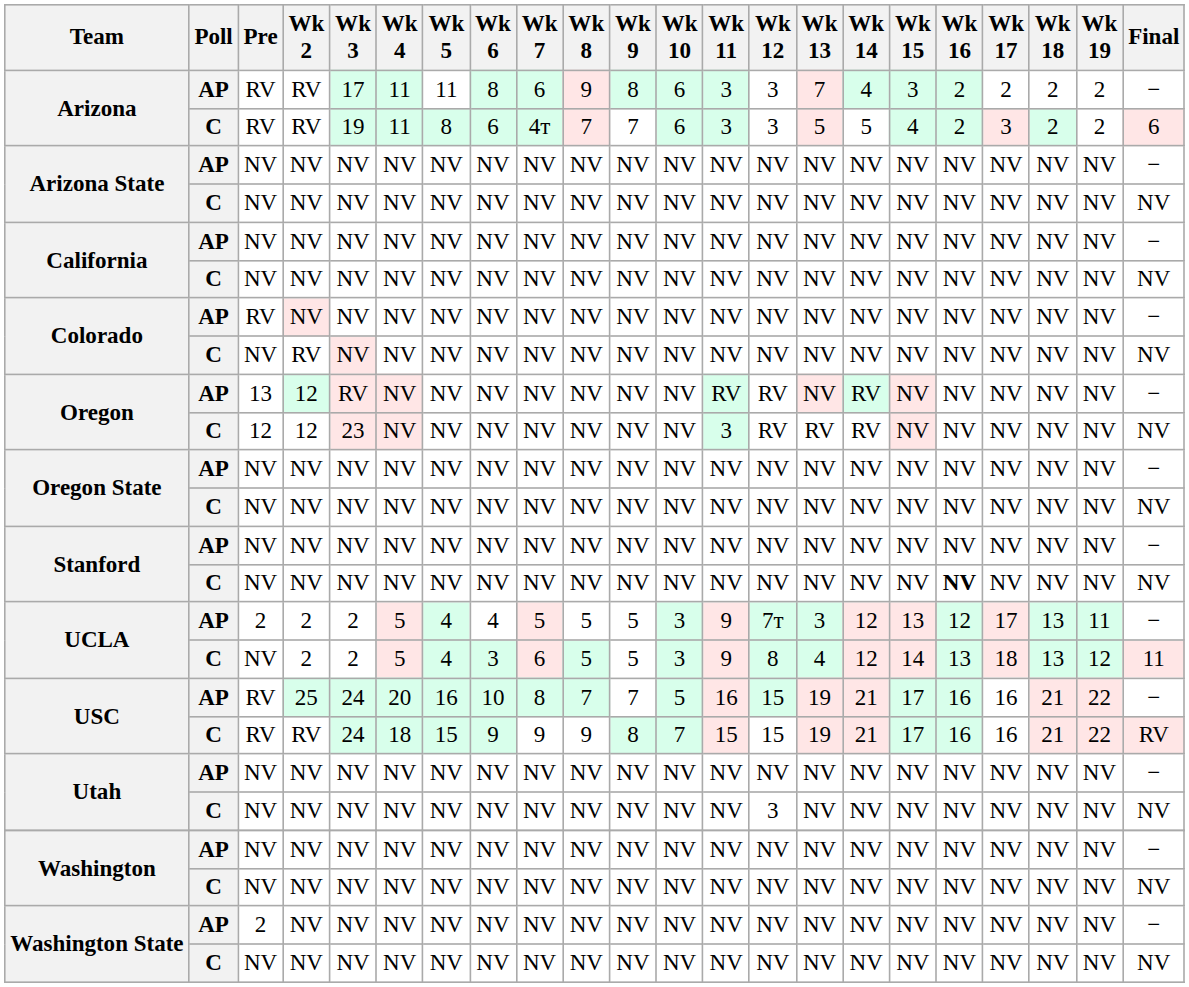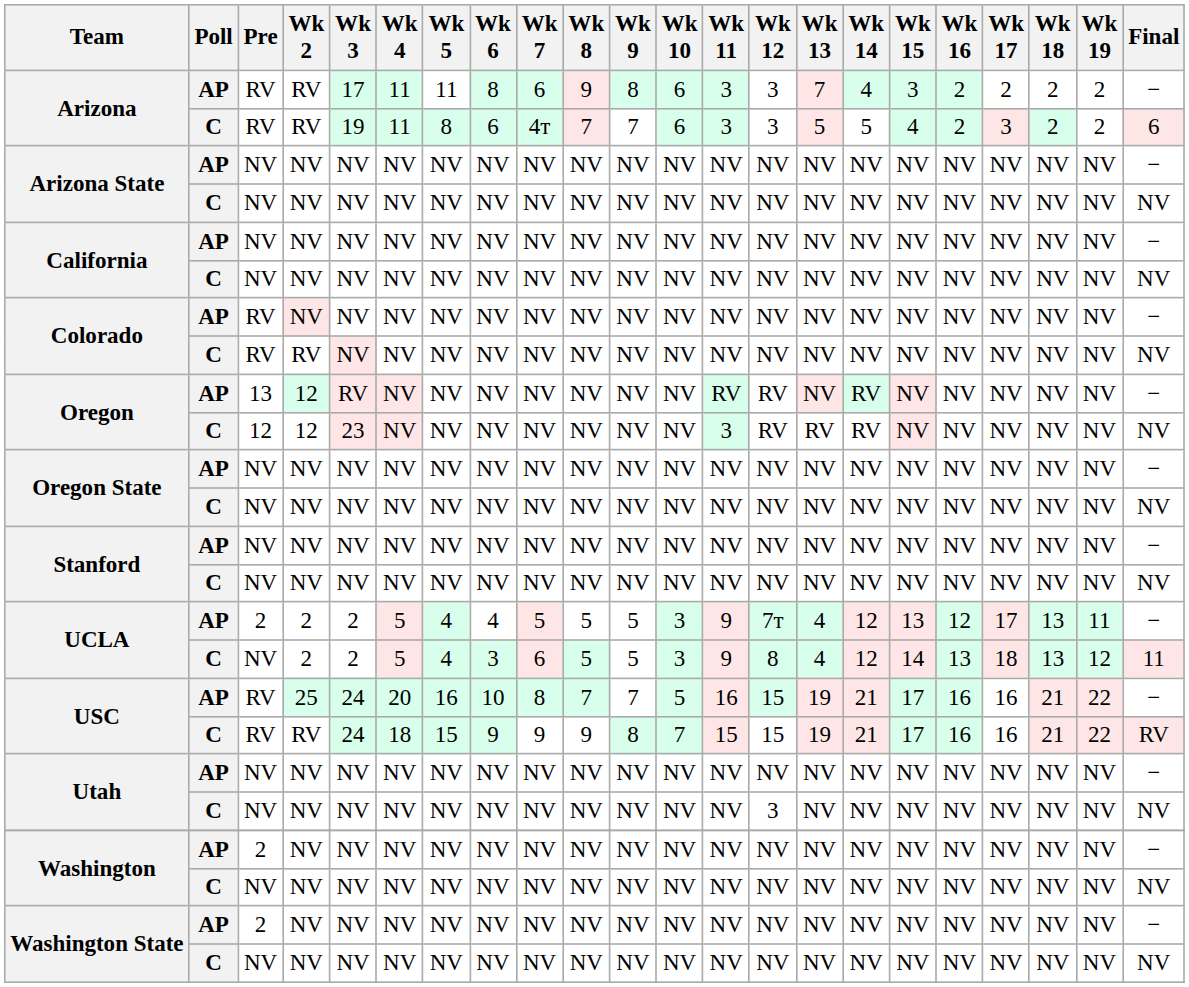(261, 355) NV -> (261, 355) RV
(959, 583) bold -> (959, 583) normal
(820, 621) 3 -> (820, 621) 4
(261, 849) NV -> (261, 849) 2
